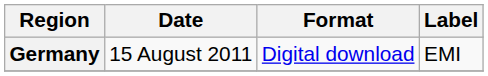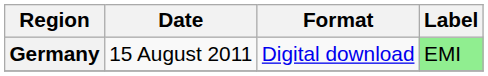(443, 53) no background -> (443, 53) lightgreen background
